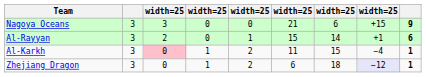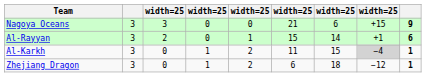(165, 52) pink background -> (165, 52) no background
(378, 52) no background -> (378, 52) lightgrey background
(378, 65) lavender background -> (378, 65) no background
